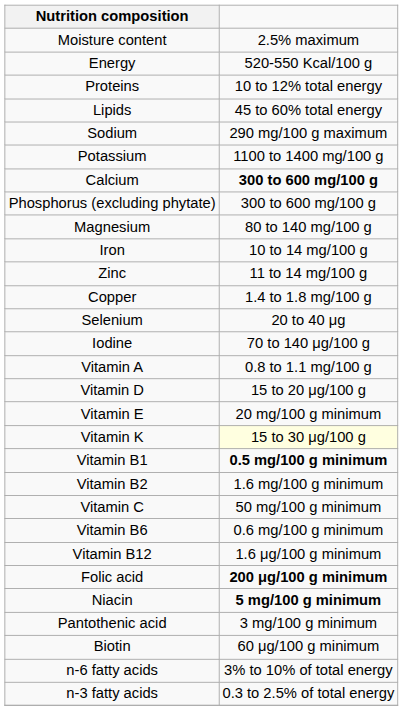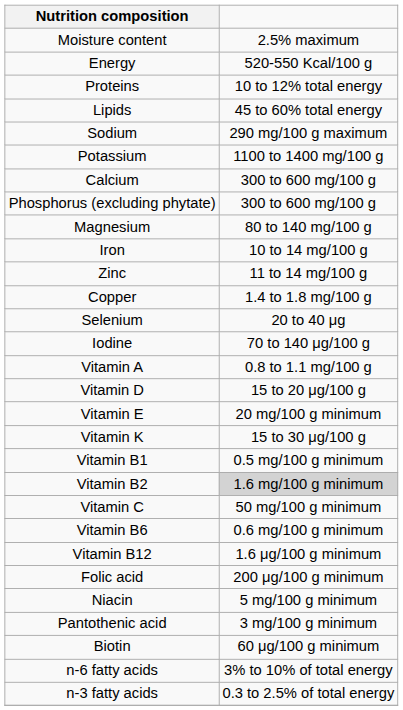(308, 180) bold -> (308, 180) normal
(308, 437) lightyellow background -> (308, 437) no background
(308, 460) bold -> (308, 460) normal
(308, 483) no background -> (308, 483) lightgrey background
(308, 577) bold -> (308, 577) normal
(308, 600) bold -> (308, 600) normal
